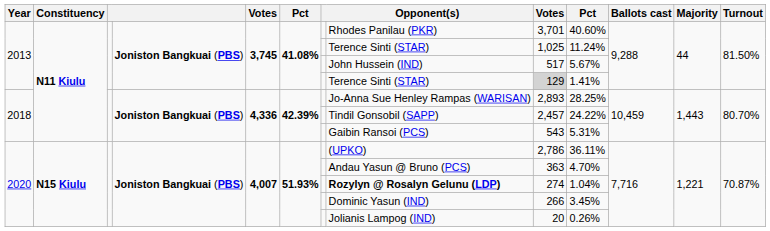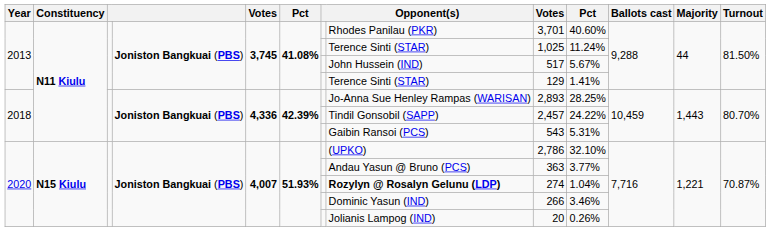(555, 81) lightgrey background -> (555, 81) no background
(587, 150) 36.11% -> (588, 150) 32.10%
(585, 167) 4.70% -> (585, 167) 3.77%
(585, 201) 3.45% -> (585, 201) 3.46%
